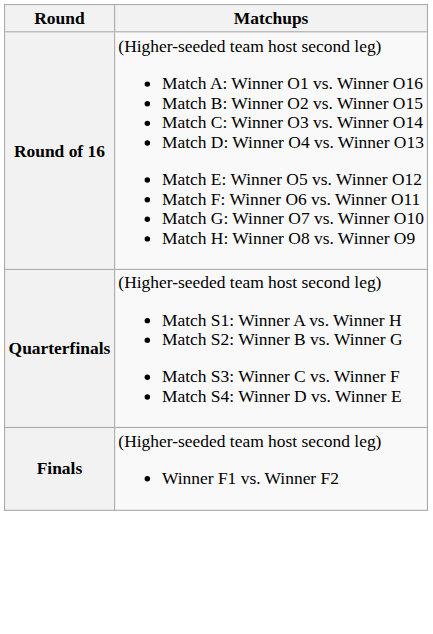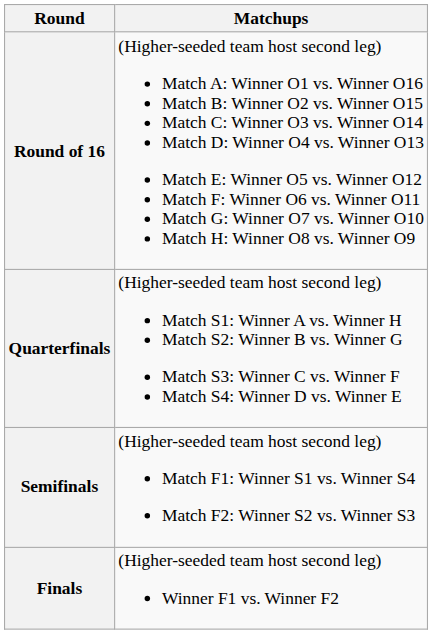+ row: (59, 487)
